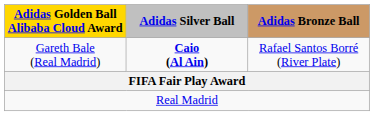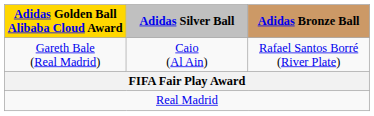(187, 54) bold -> (187, 54) normal
